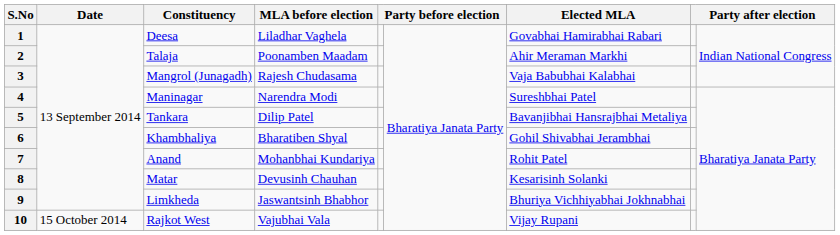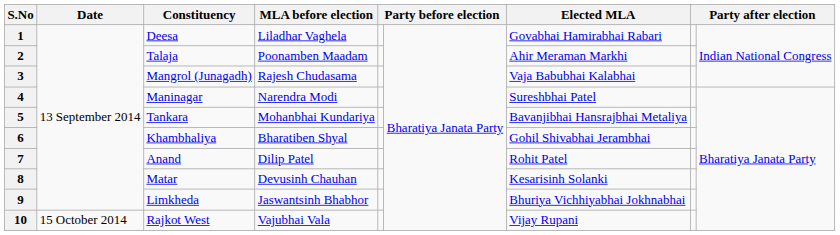(286, 117) Dilip Patel -> (316, 117) Mohanbhai Kundariya
(316, 158) Mohanbhai Kundariya -> (286, 158) Dilip Patel
